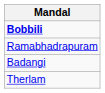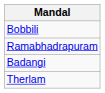(25, 29) bold -> (23, 29) normal
